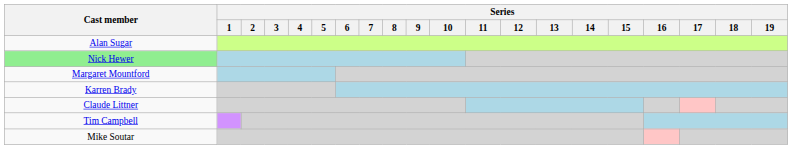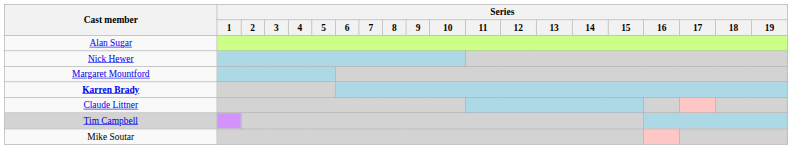(111, 59) lightgreen background -> (111, 59) no background
(111, 90) normal -> (111, 90) bold
(111, 121) no background -> (111, 121) lightgrey background
